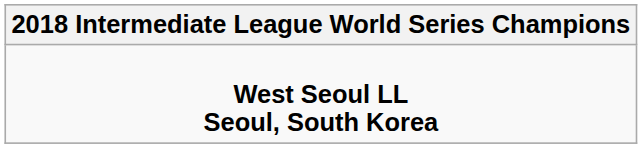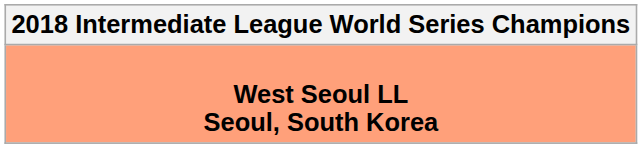(321, 107) no background -> (321, 107) lightsalmon background
